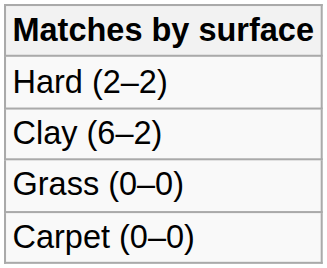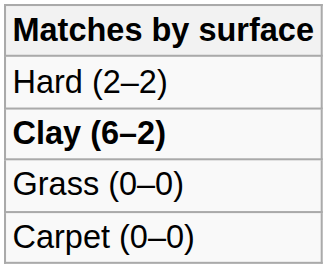(87, 133) normal -> (89, 133) bold
